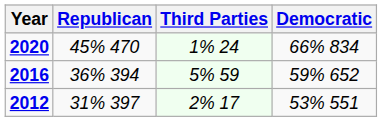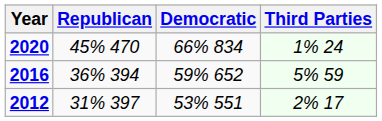columns swapped: (324, 19) <-> (214, 19)
